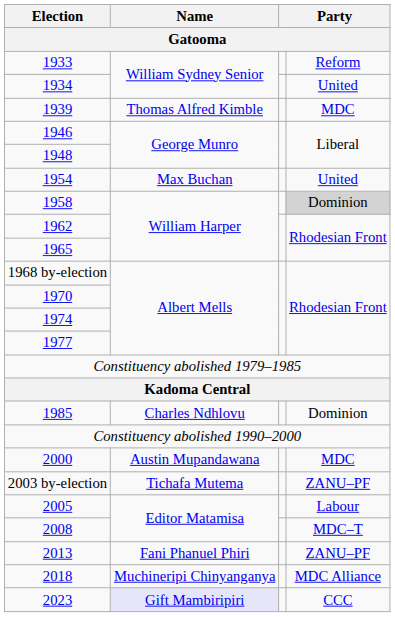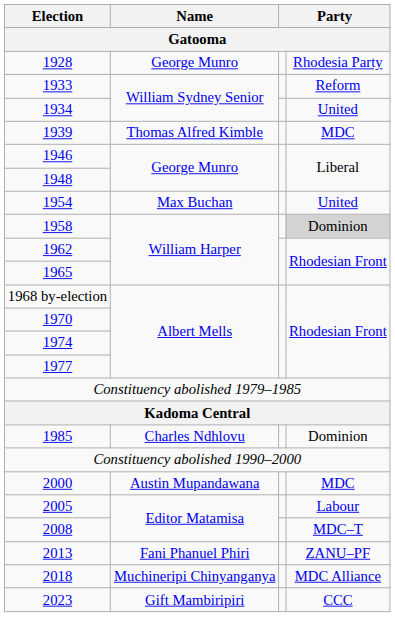+ row: (58, 62)
- row: (58, 483)
(195, 599) lavender background -> (195, 599) no background
